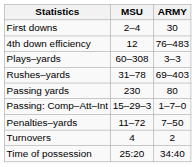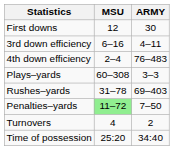(132, 28) 2–4 -> (113, 28) 12
+ row: (49, 43)
(132, 43) 12 -> (113, 59) 2–4
- row: (38, 91)
- row: (57, 106)
(132, 122) no background -> (113, 106) lightgreen background
